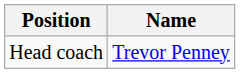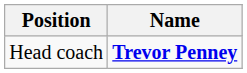(171, 52) normal -> (175, 52) bold
